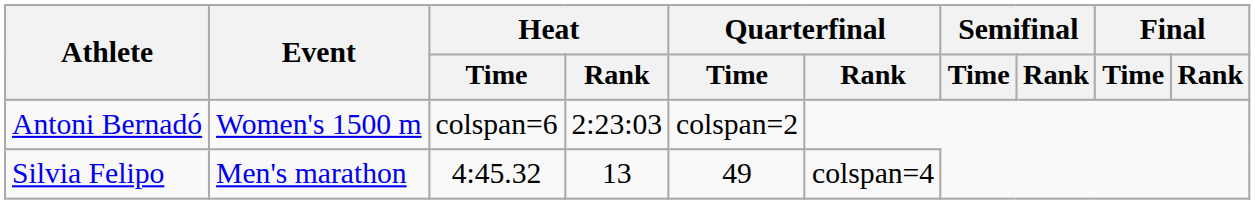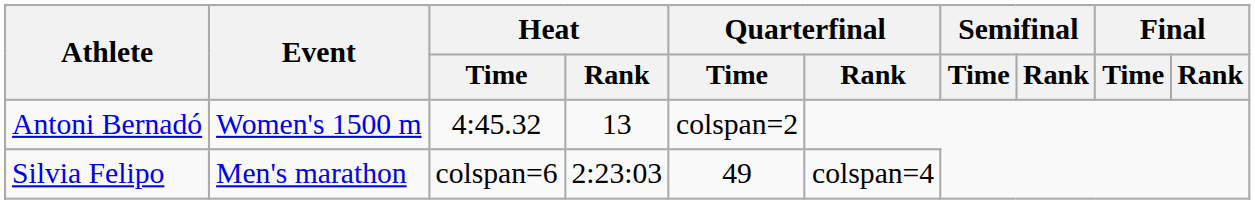(497, 124) colspan=6 -> (497, 124) 4:45.32
(617, 124) 2:23:03 -> (617, 124) 13
(497, 173) 4:45.32 -> (497, 173) colspan=6
(617, 173) 13 -> (617, 173) 2:23:03
